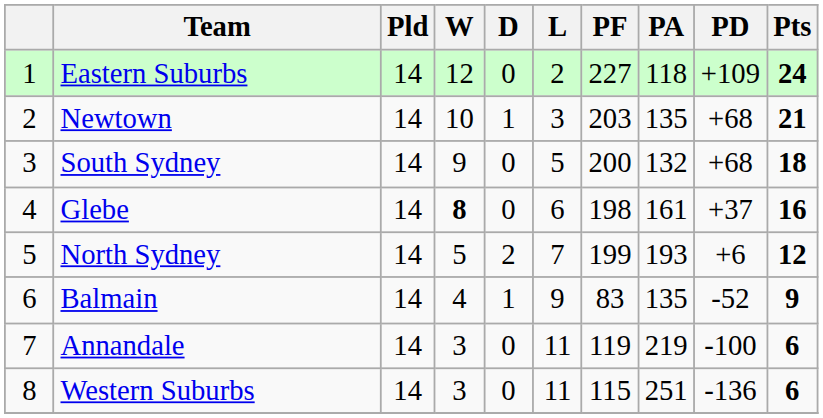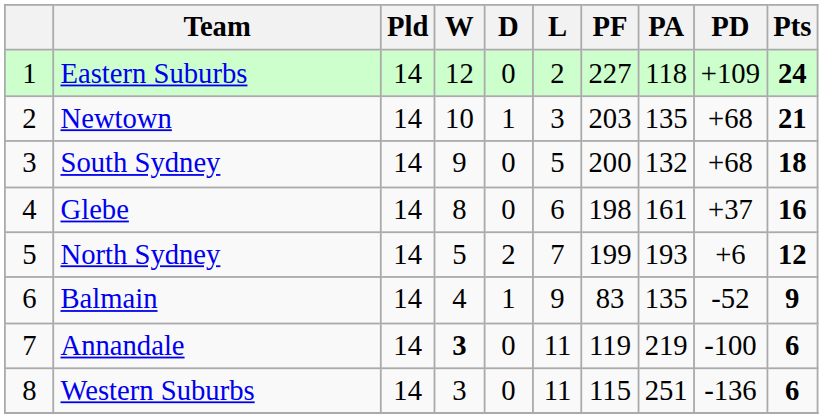(459, 208) bold -> (459, 208) normal
(459, 345) normal -> (459, 345) bold
